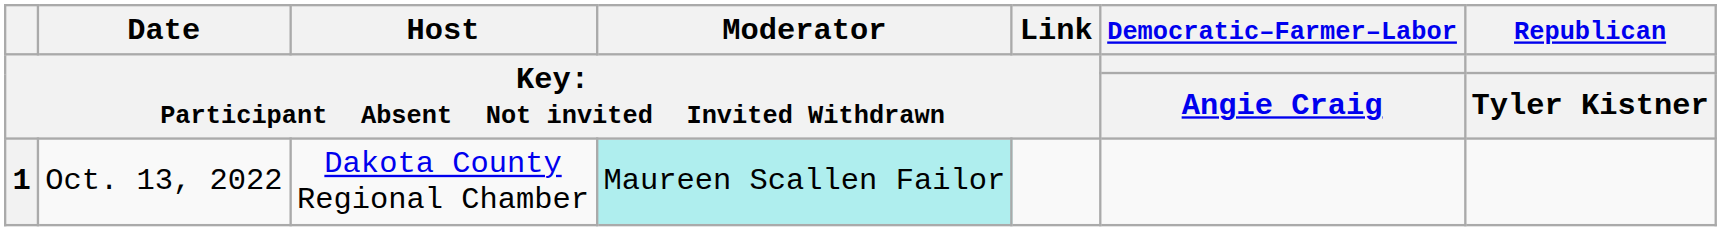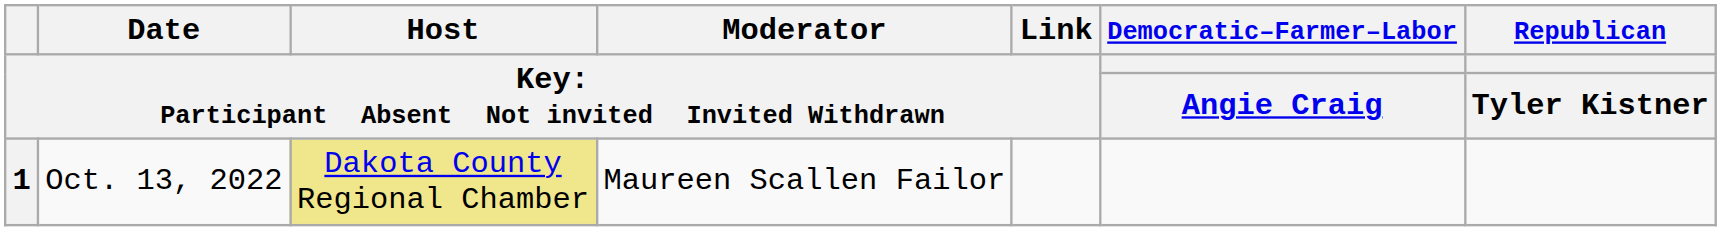(443, 182) no background -> (443, 182) khaki background
(804, 182) paleturquoise background -> (804, 182) no background
